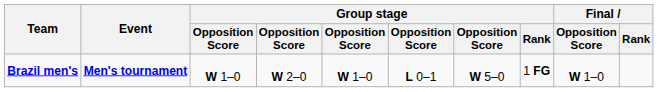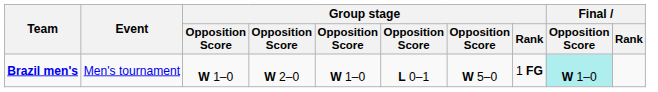(135, 71) bold -> (132, 71) normal
(586, 78) no background -> (579, 78) paleturquoise background
